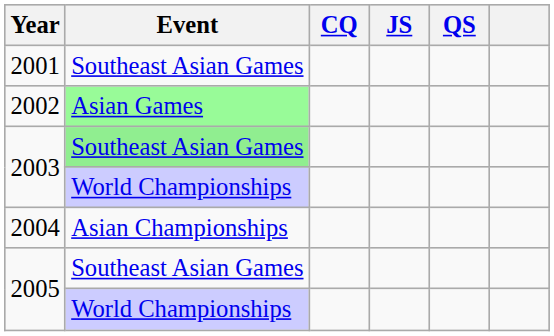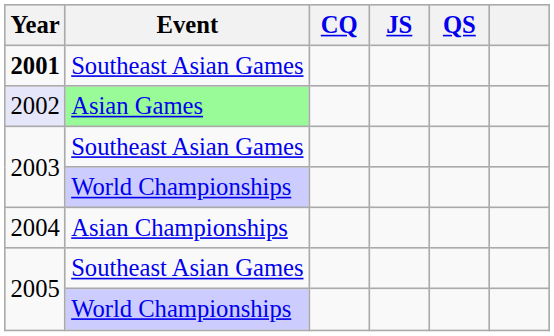(35, 65) normal -> (35, 65) bold
(35, 106) no background -> (35, 106) lavender background
(187, 146) lightgreen background -> (187, 146) no background
